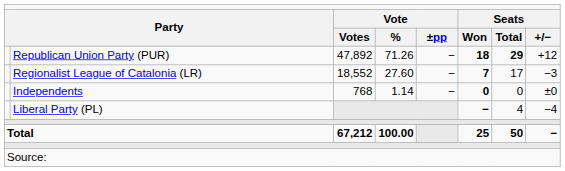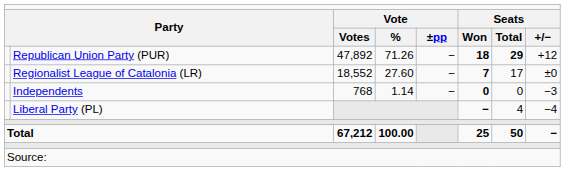(551, 73) −3 -> (551, 73) ±0
(551, 92) ±0 -> (551, 92) −3
